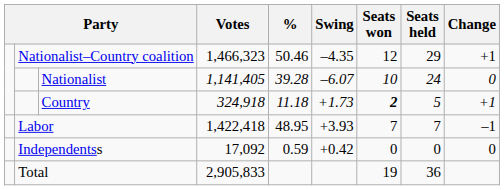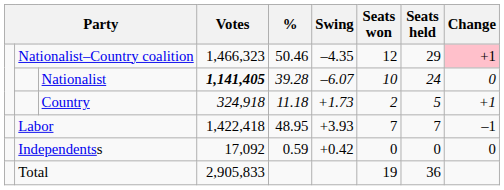(488, 56) no background -> (488, 56) pink background
(235, 79) normal -> (235, 79) bold
(394, 102) bold -> (394, 102) normal
